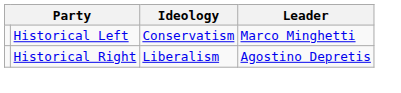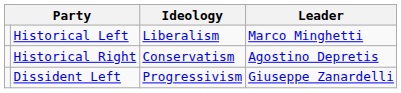(188, 36) Conservatism -> (181, 36) Liberalism
(181, 56) Liberalism -> (188, 56) Conservatism
+ row: (67, 77)
